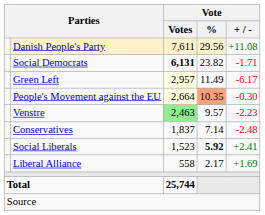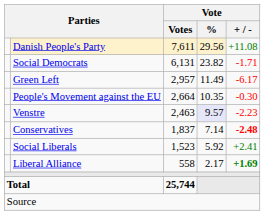(183, 63) bold -> (183, 63) normal
(183, 79) lightyellow background -> (183, 79) no background
(183, 96) lightyellow background -> (183, 96) no background
(212, 96) lightsalmon background -> (212, 96) no background
(183, 113) lightgreen background -> (183, 113) no background
(214, 113) no background -> (214, 113) lavender background
(247, 130) normal -> (247, 130) bold
(214, 146) bold -> (214, 146) normal
(245, 163) normal -> (245, 163) bold
